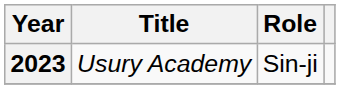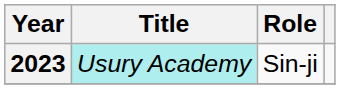(164, 63) no background -> (164, 63) paleturquoise background
